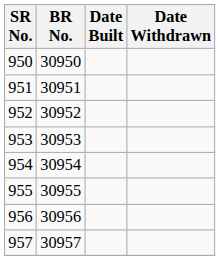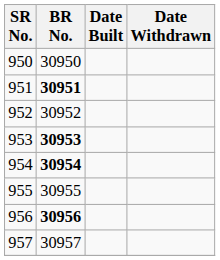(61, 87) normal -> (61, 87) bold
(61, 139) normal -> (61, 139) bold
(61, 165) normal -> (61, 165) bold
(61, 216) normal -> (61, 216) bold
